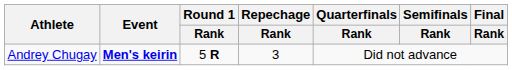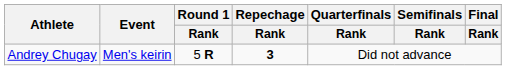(140, 55) bold -> (137, 55) normal
(276, 55) normal -> (270, 55) bold
